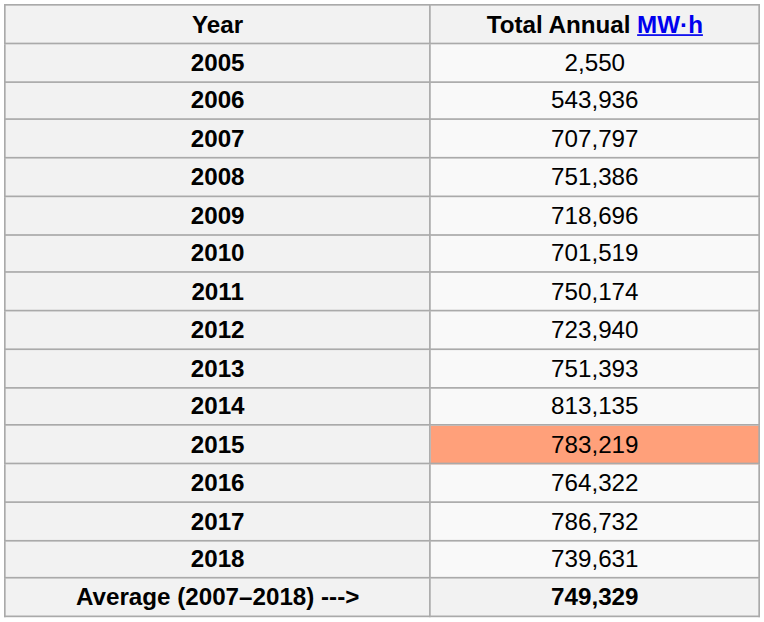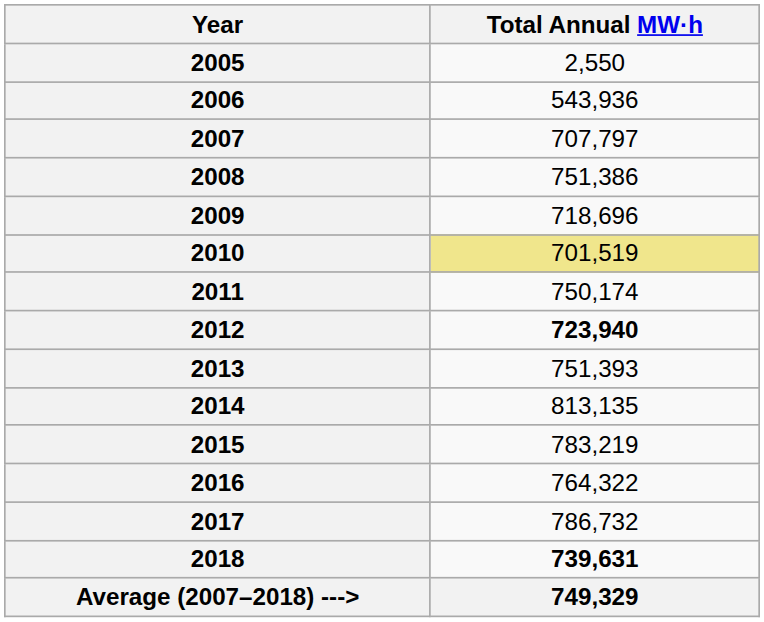(595, 254) no background -> (595, 254) khaki background
(595, 330) normal -> (595, 330) bold
(595, 445) lightsalmon background -> (595, 445) no background
(595, 559) normal -> (595, 559) bold
